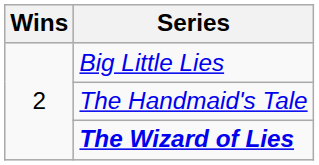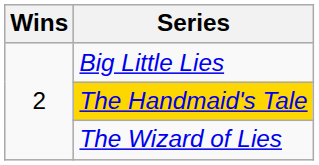(194, 100) no background -> (194, 100) gold background
(187, 139) bold -> (181, 139) normal
